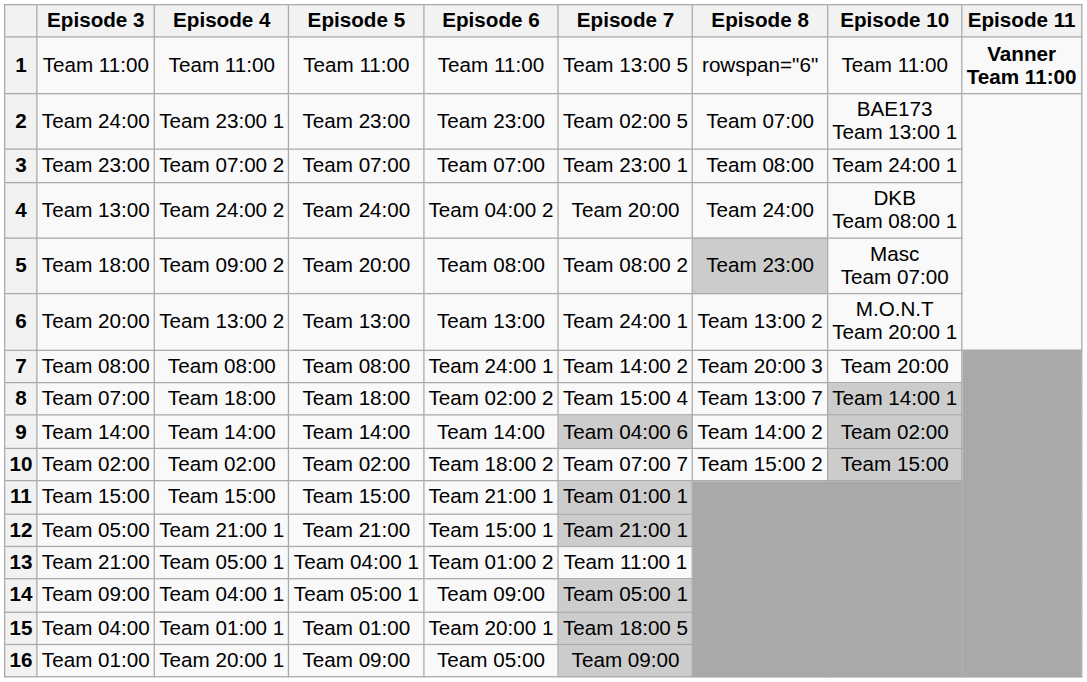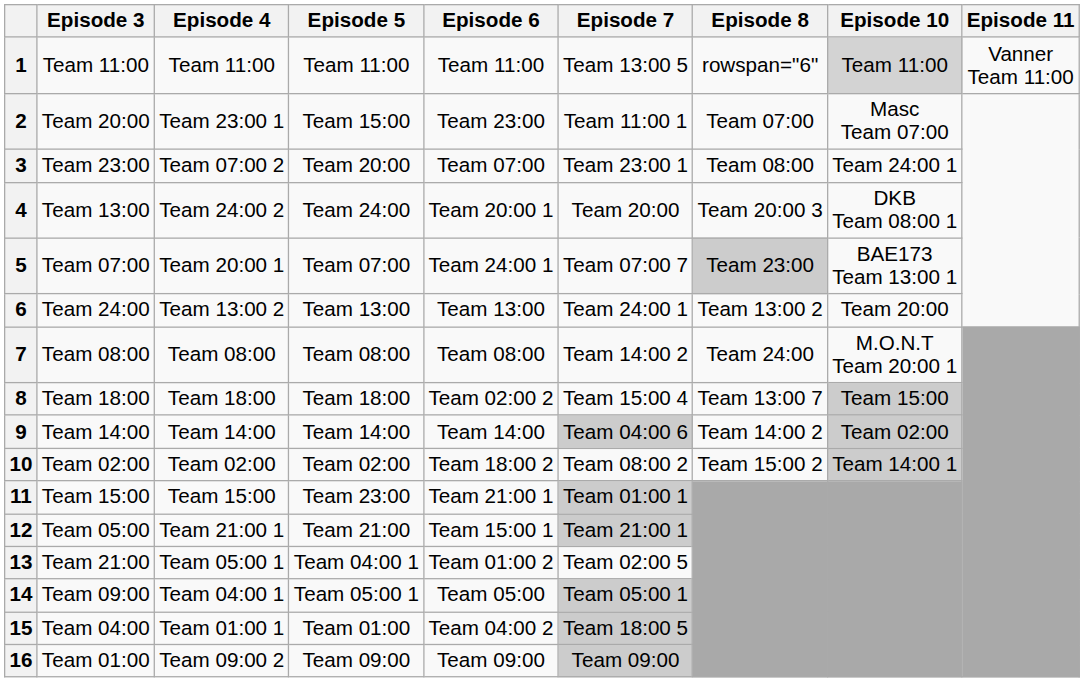(895, 65) no background -> (895, 65) lightgrey background
(1022, 65) bold -> (1021, 65) normal
(96, 121) Team 24:00 -> (96, 121) Team 20:00
(356, 121) Team 23:00 -> (356, 121) Team 15:00
(626, 121) Team 02:00 5 -> (626, 121) Team 11:00 1
(895, 121) BAE173 Team 13:00 1 -> (895, 121) Masc Team 07:00
(356, 165) Team 07:00 -> (356, 165) Team 20:00
(491, 209) Team 04:00 2 -> (491, 209) Team 20:00 1
(760, 209) Team 24:00 -> (760, 209) Team 20:00 3
(96, 265) Team 18:00 -> (96, 265) Team 07:00
(222, 265) Team 09:00 2 -> (222, 265) Team 20:00 1
(356, 265) Team 20:00 -> (356, 265) Team 07:00
(491, 265) Team 08:00 -> (491, 265) Team 24:00 1
(626, 265) Team 08:00 2 -> (626, 265) Team 07:00 7
(895, 265) Masc Team 07:00 -> (895, 265) BAE173 Team 13:00 1
(96, 321) Team 20:00 -> (96, 310) Team 24:00
(895, 321) M.O.N.T Team 20:00 1 -> (895, 310) Team 20:00
(491, 366) Team 24:00 1 -> (491, 354) Team 08:00
(760, 366) Team 20:00 3 -> (760, 354) Team 24:00
(895, 366) Team 20:00 -> (895, 354) M.O.N.T Team 20:00 1
(96, 398) Team 07:00 -> (96, 398) Team 18:00
(895, 398) Team 14:00 1 -> (895, 398) Team 15:00
(626, 464) Team 07:00 7 -> (626, 464) Team 08:00 2
(895, 464) Team 15:00 -> (895, 464) Team 14:00 1
(356, 497) Team 15:00 -> (356, 497) Team 23:00
(626, 562) Team 11:00 1 -> (626, 562) Team 02:00 5
(491, 595) Team 09:00 -> (491, 595) Team 05:00
(491, 627) Team 20:00 1 -> (491, 627) Team 04:00 2
(222, 660) Team 20:00 1 -> (222, 660) Team 09:00 2
(491, 660) Team 05:00 -> (491, 660) Team 09:00
